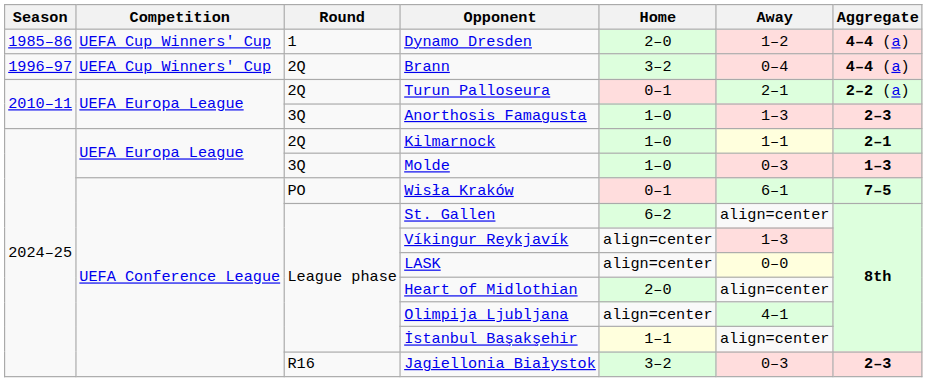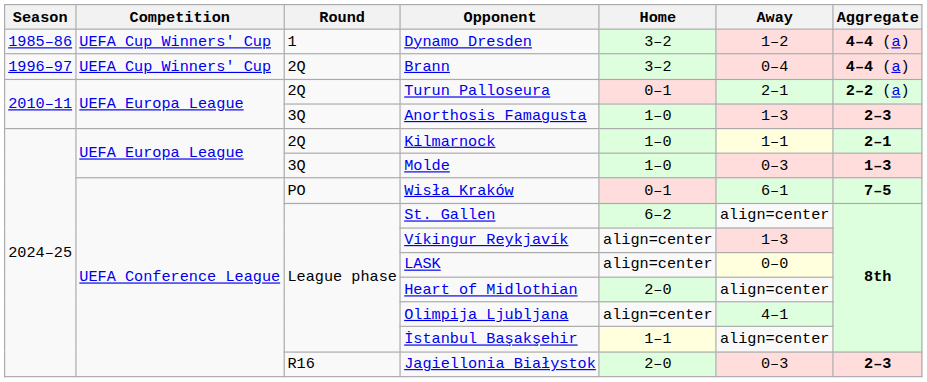(658, 42) 2–0 -> (658, 42) 3–2
(658, 364) 3–2 -> (658, 364) 2–0
